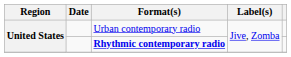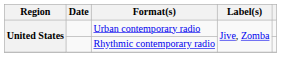(159, 44) bold -> (154, 44) normal
